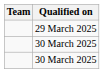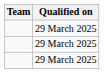(66, 44) 30 March 2025 -> (66, 44) 29 March 2025
(66, 60) 30 March 2025 -> (66, 60) 29 March 2025
